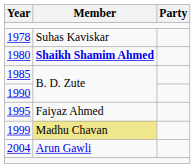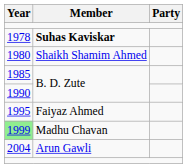(72, 37) normal -> (75, 37) bold
(95, 56) bold -> (91, 56) normal
(19, 130) no background -> (19, 130) lightgreen background
(72, 130) khaki background -> (72, 130) no background
